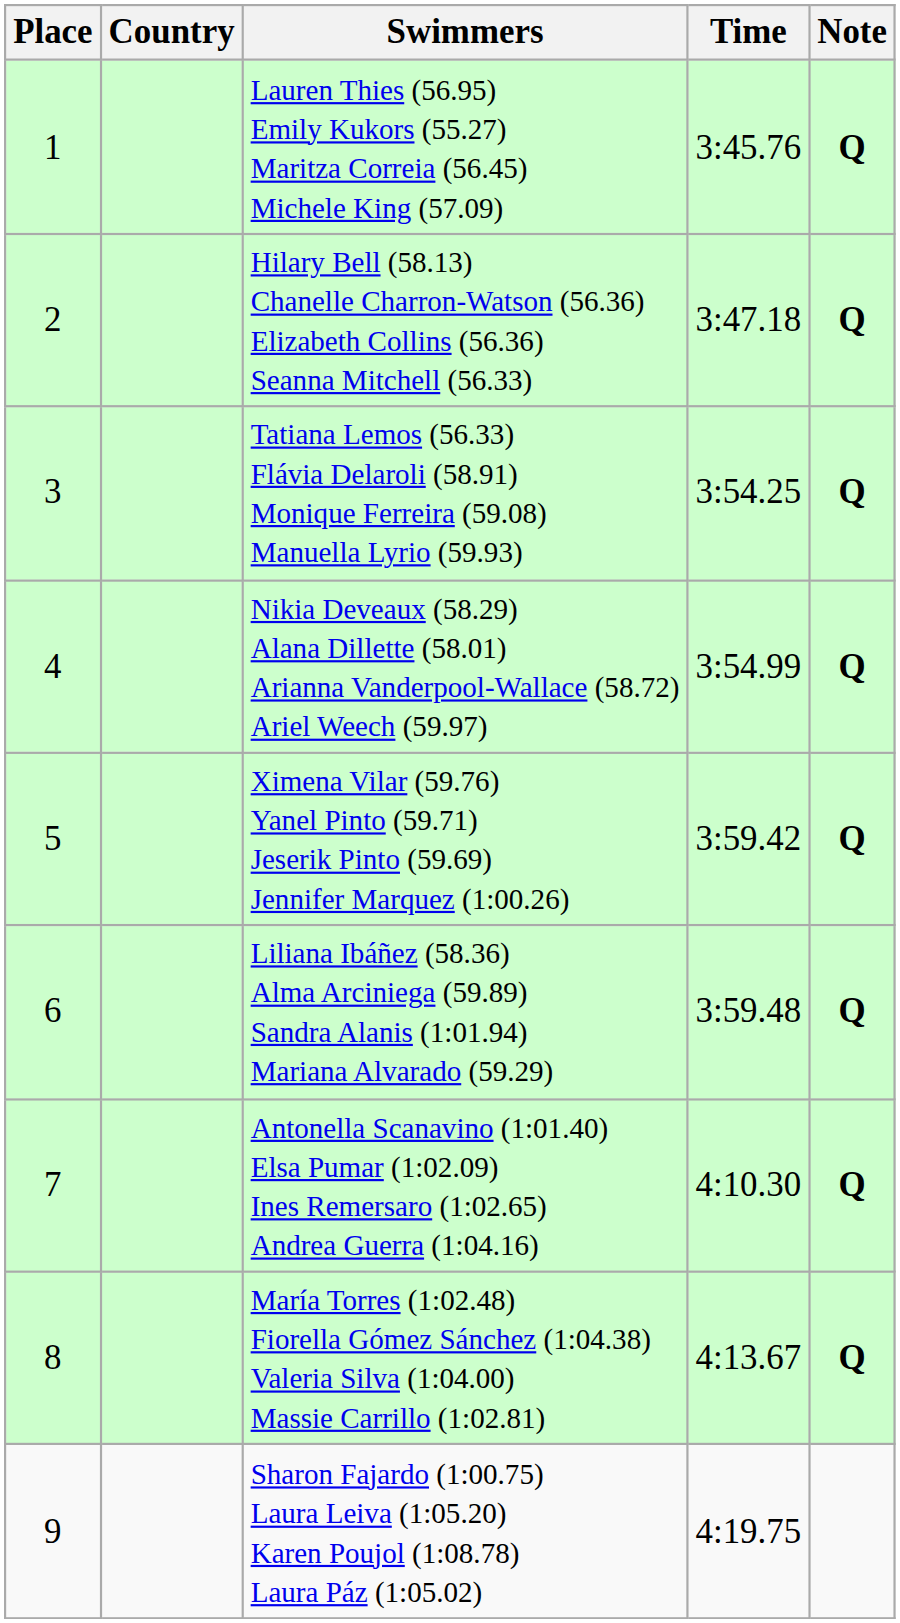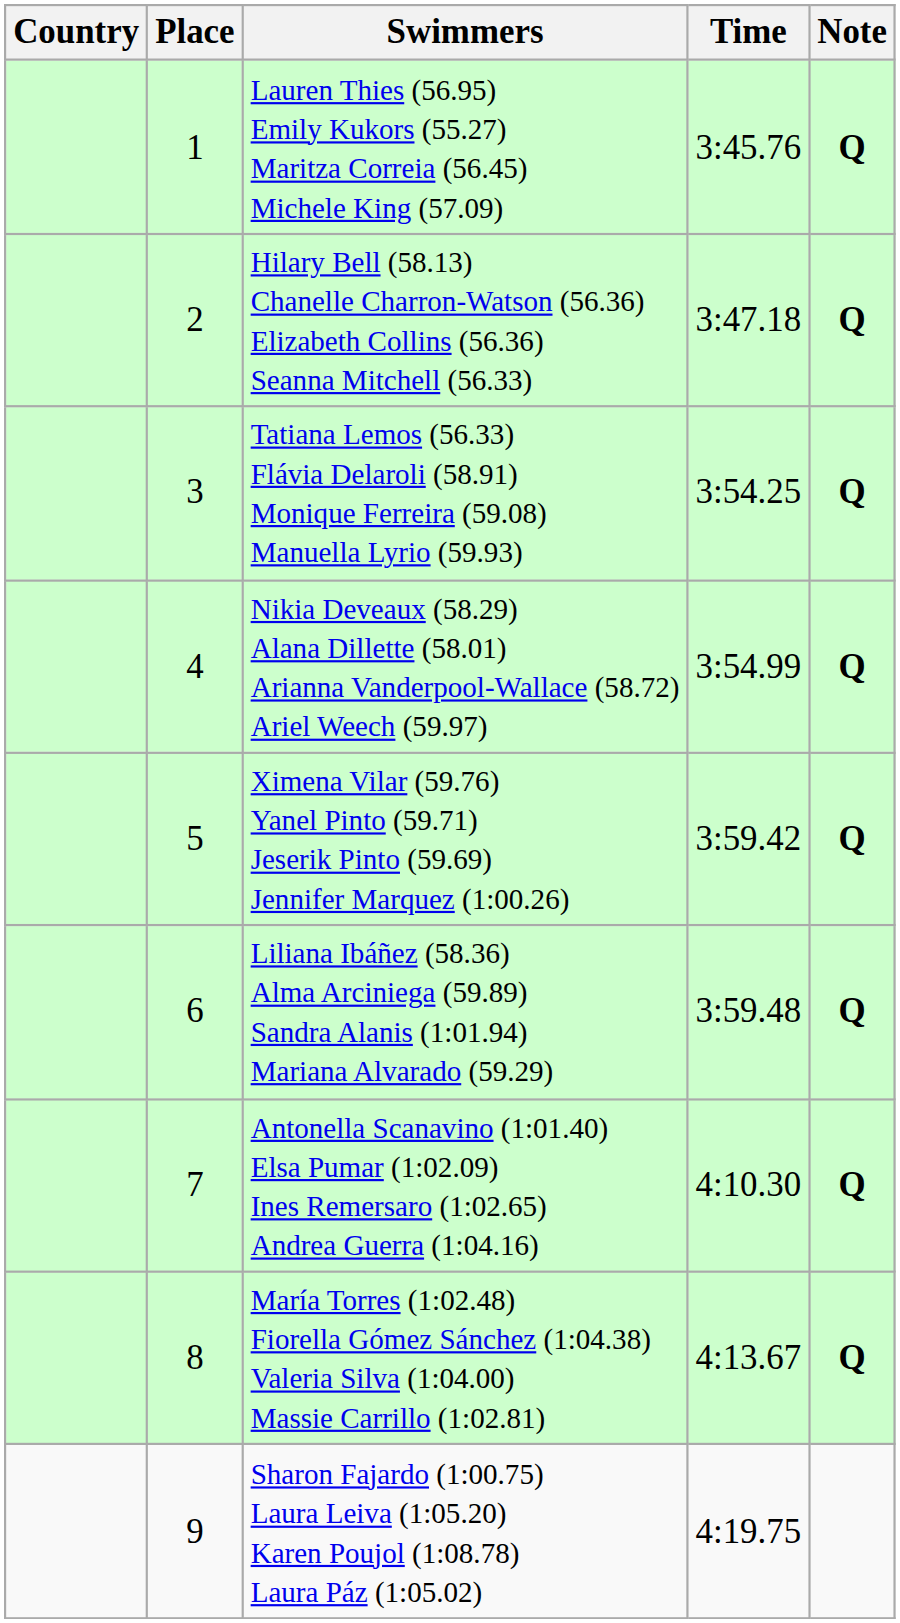columns swapped: (53, 32) <-> (172, 32)
